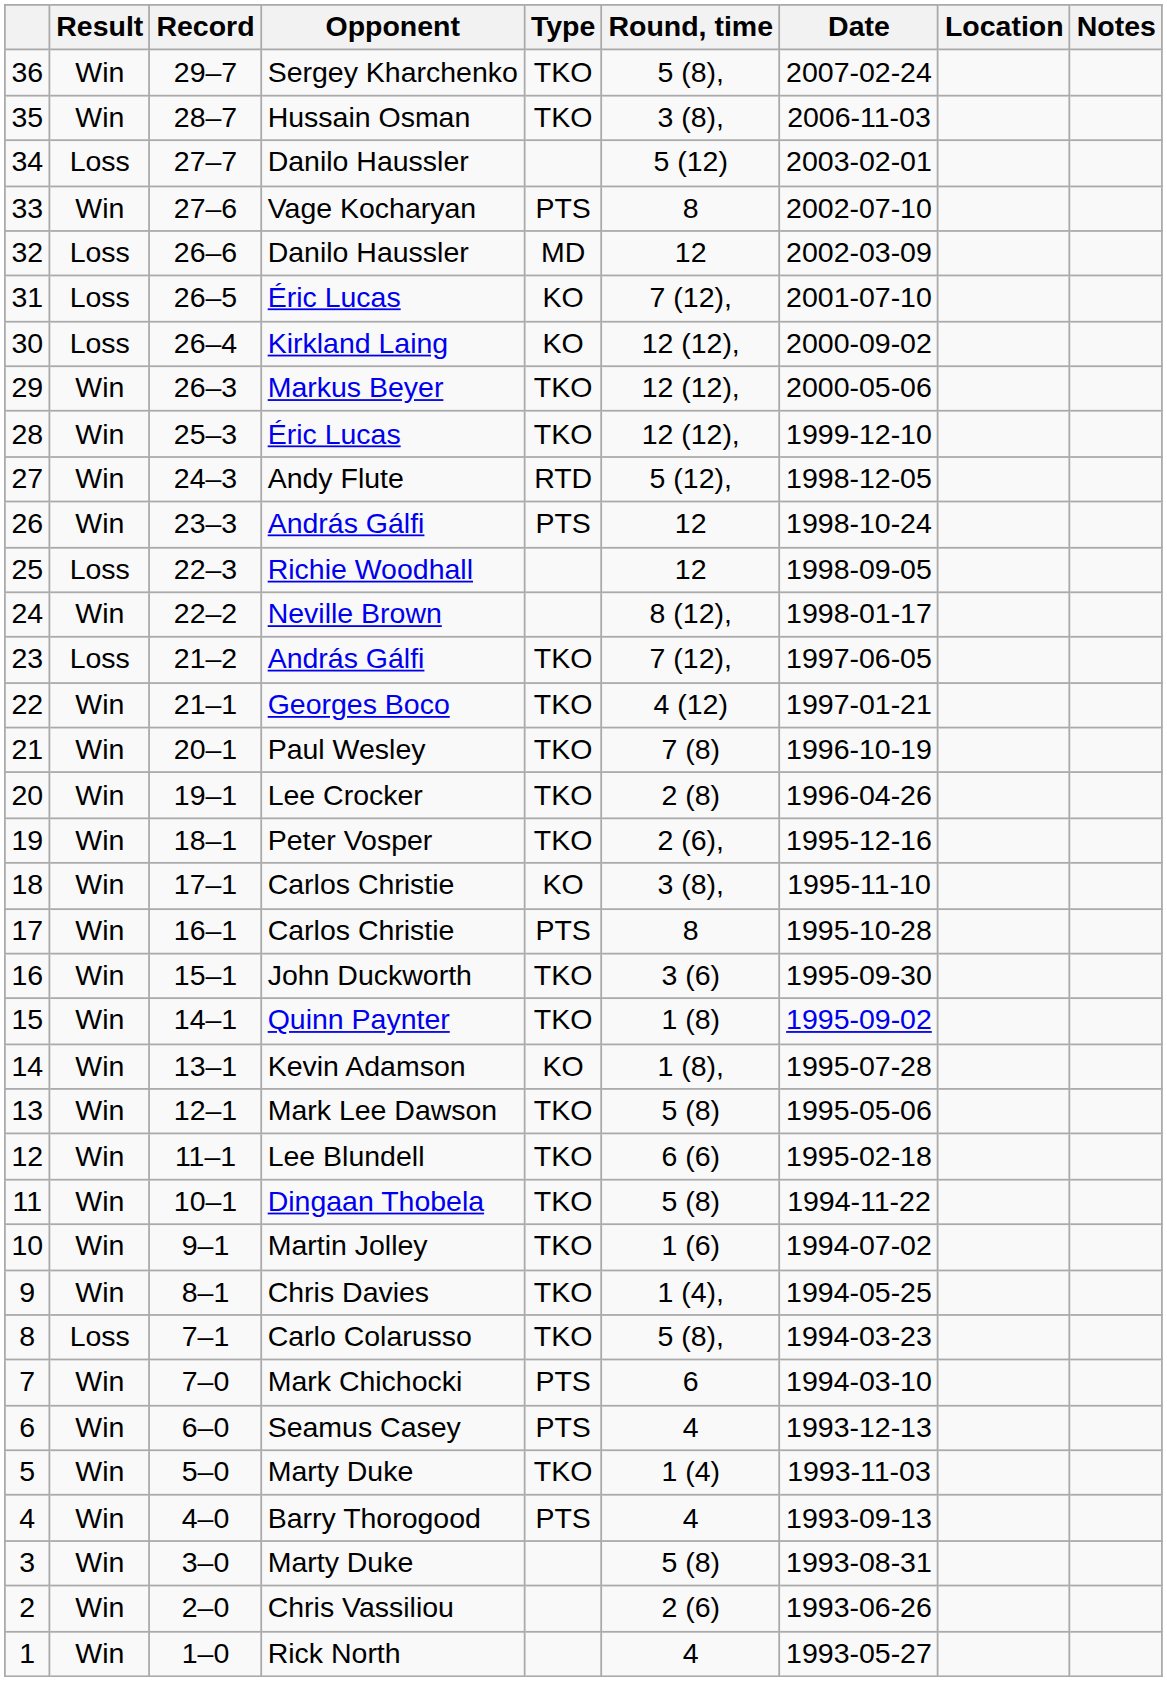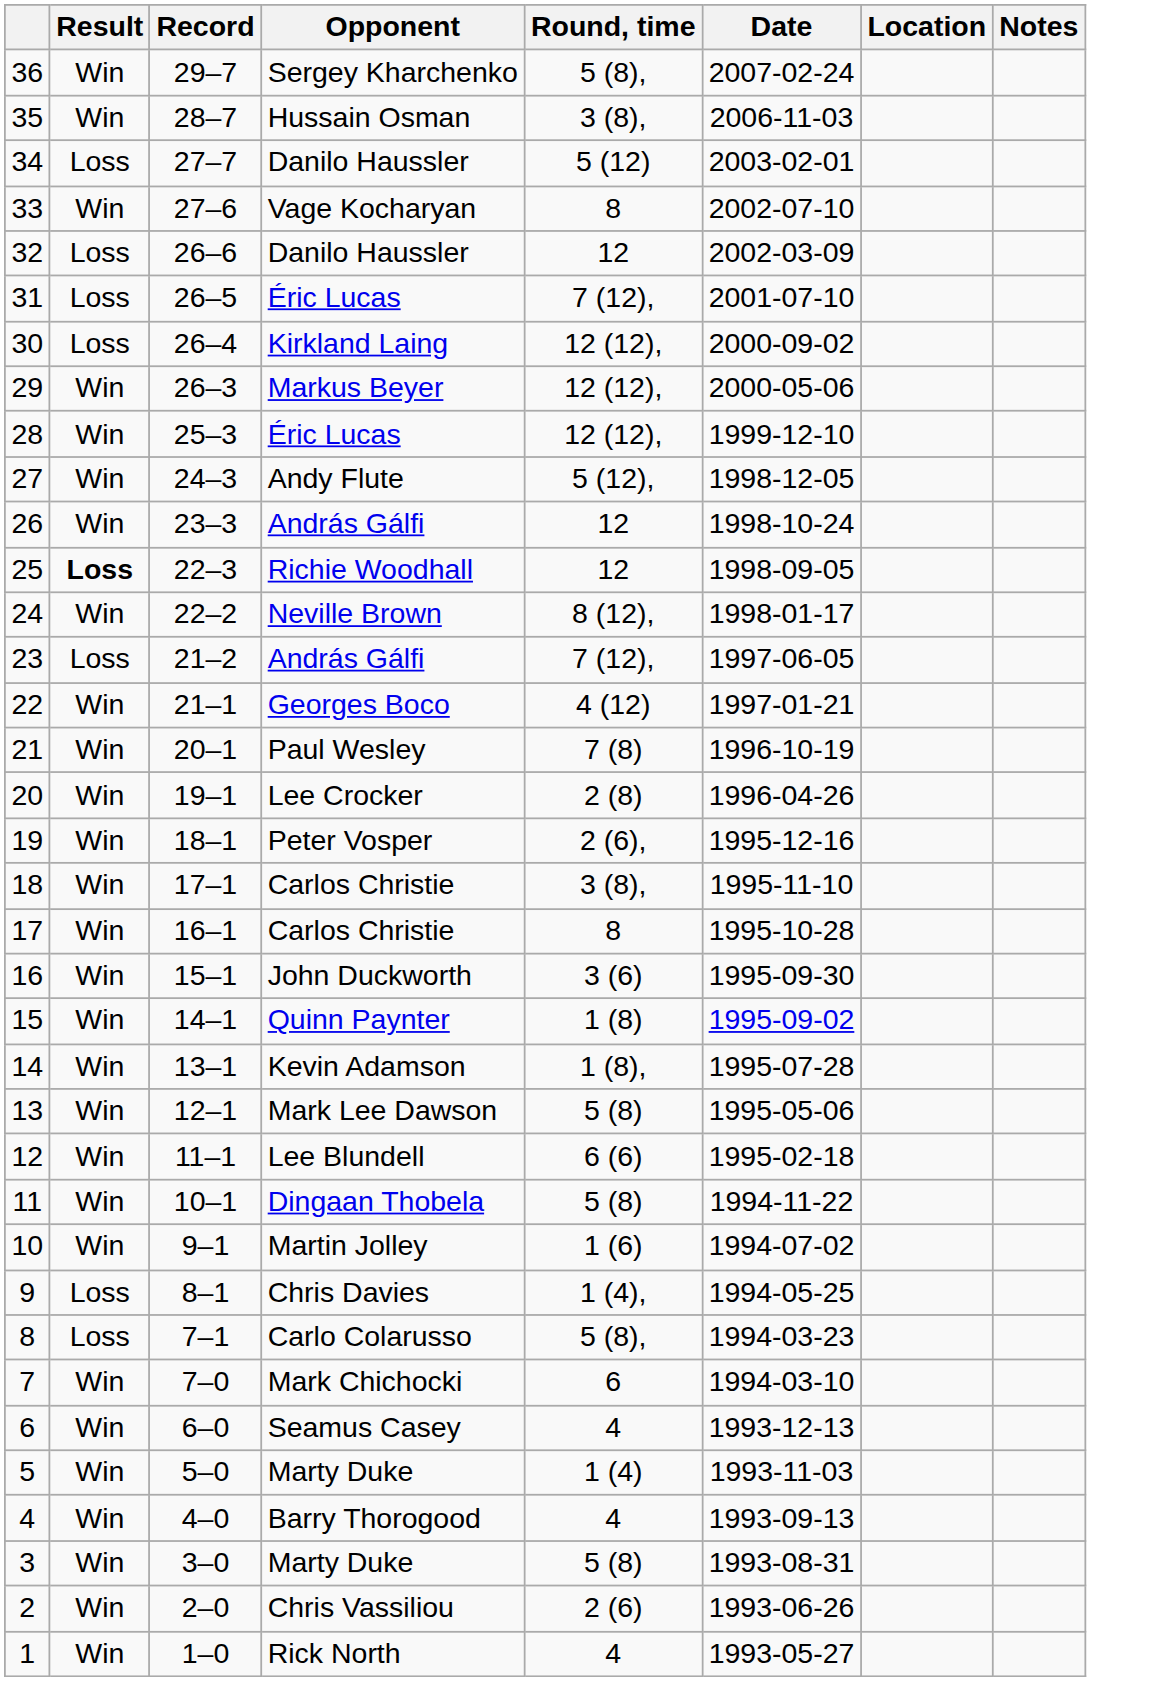- column: (563, 27)
(100, 569) normal -> (100, 569) bold
(100, 1291) Win -> (100, 1291) Loss
